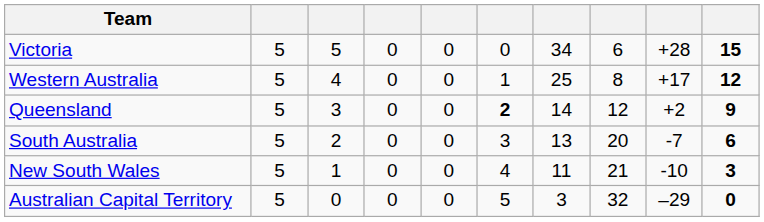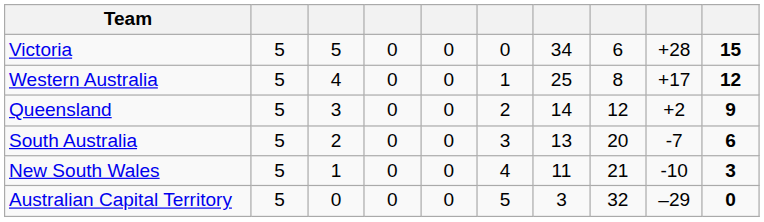(505, 110) bold -> (505, 110) normal
